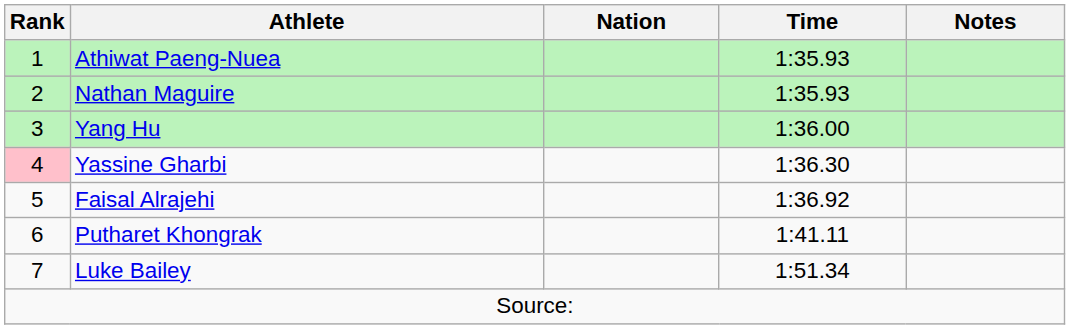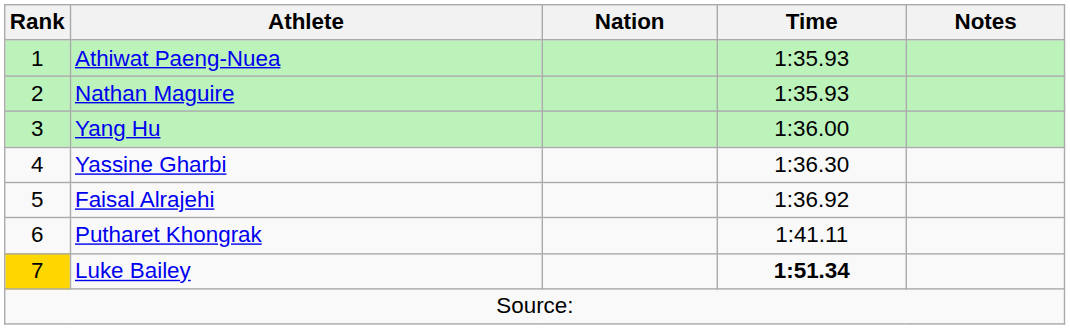(37, 164) pink background -> (37, 164) no background
(37, 270) no background -> (37, 270) gold background
(812, 270) normal -> (812, 270) bold
